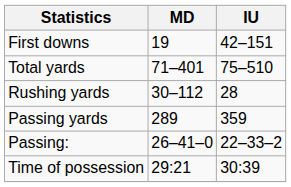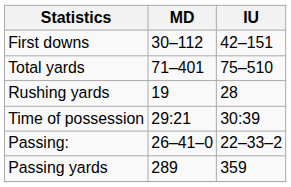(160, 43) 19 -> (177, 43) 30–112
(177, 93) 30–112 -> (160, 93) 19
rows swapped: (58, 118) <-> (76, 168)
